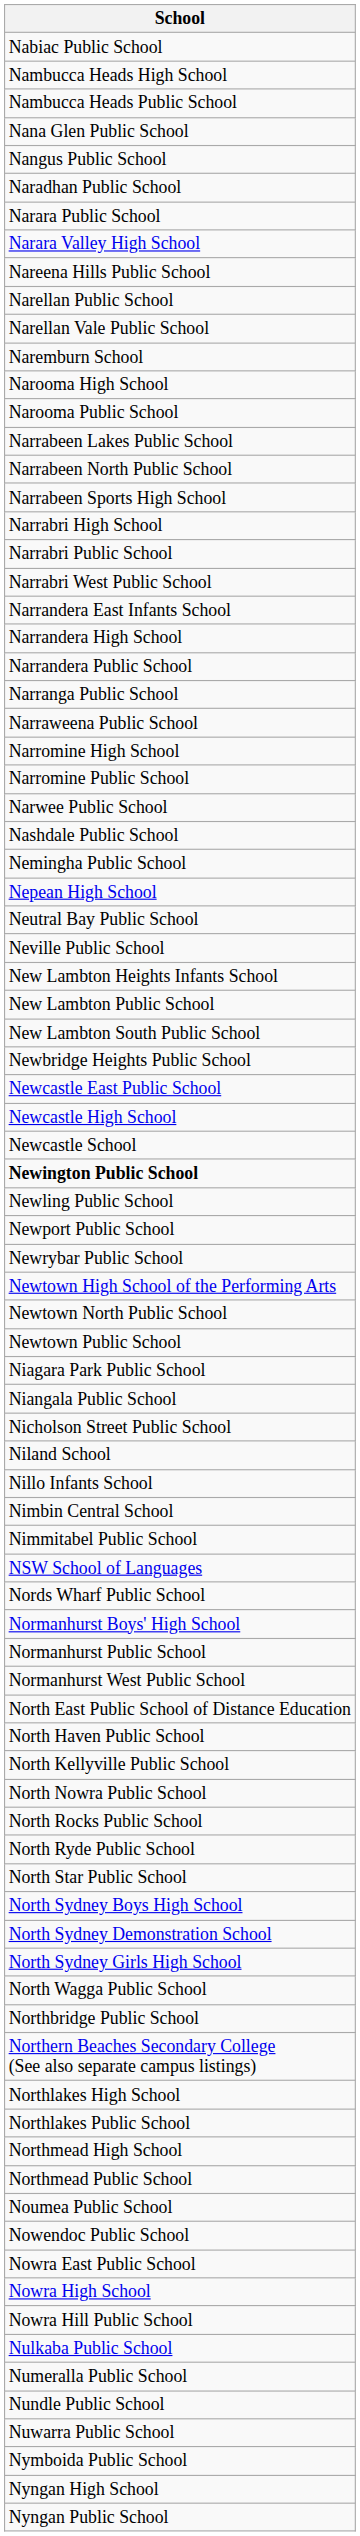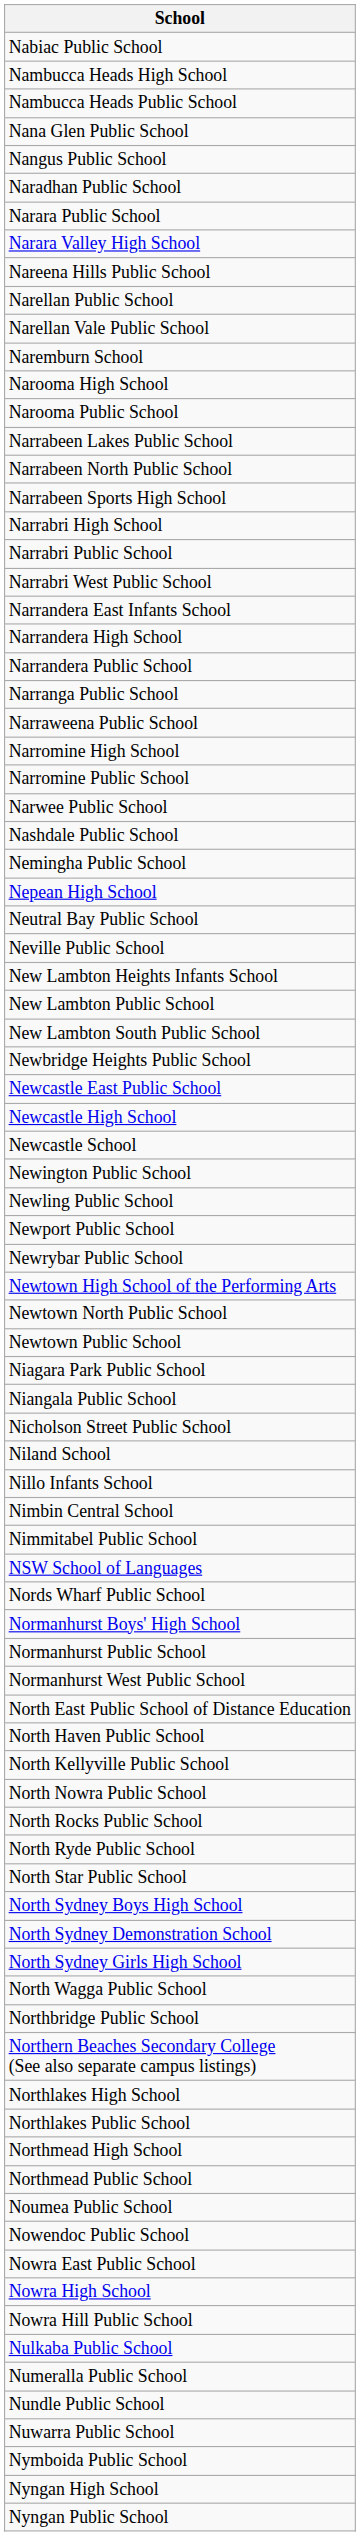(103, 1173) bold -> (100, 1173) normal
